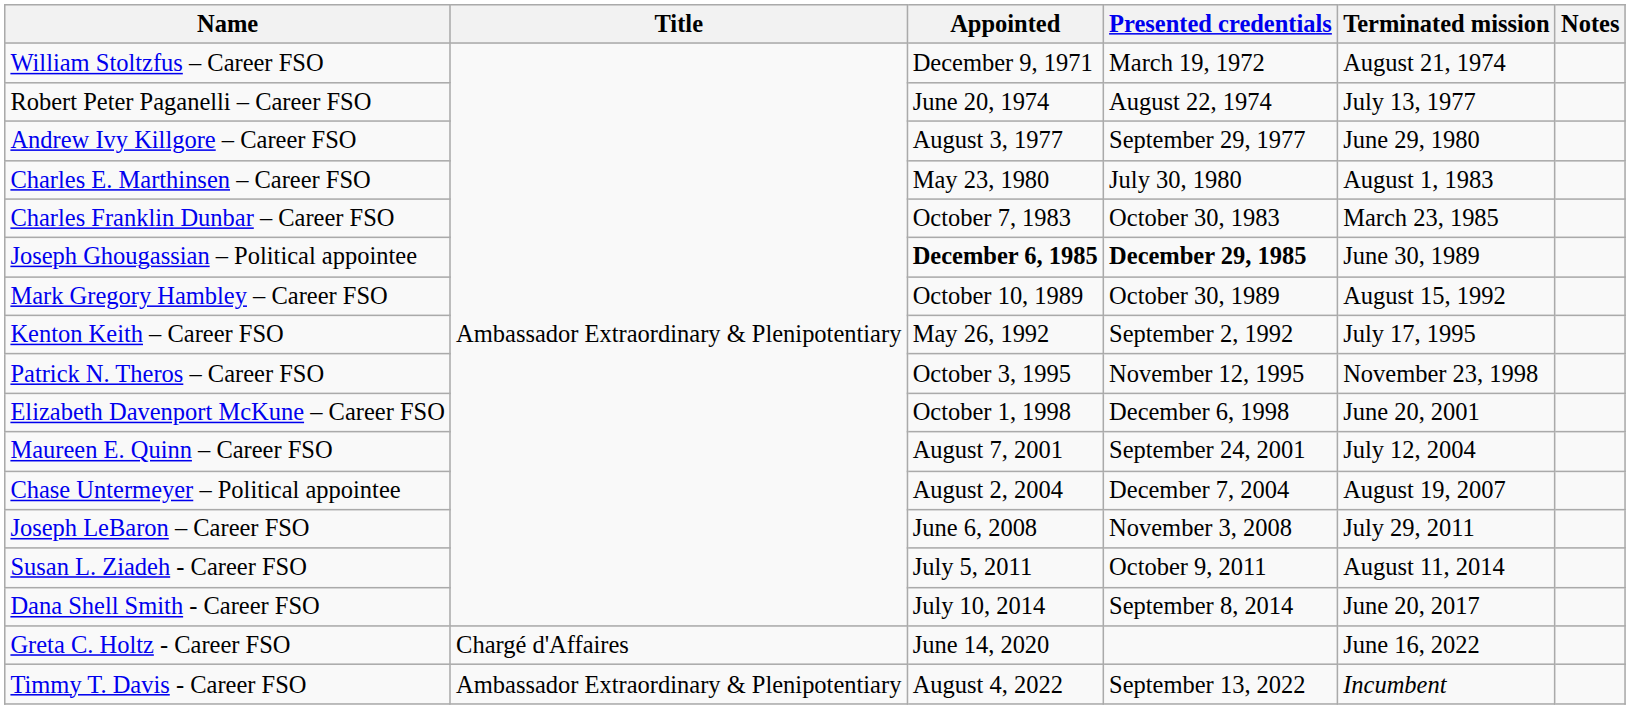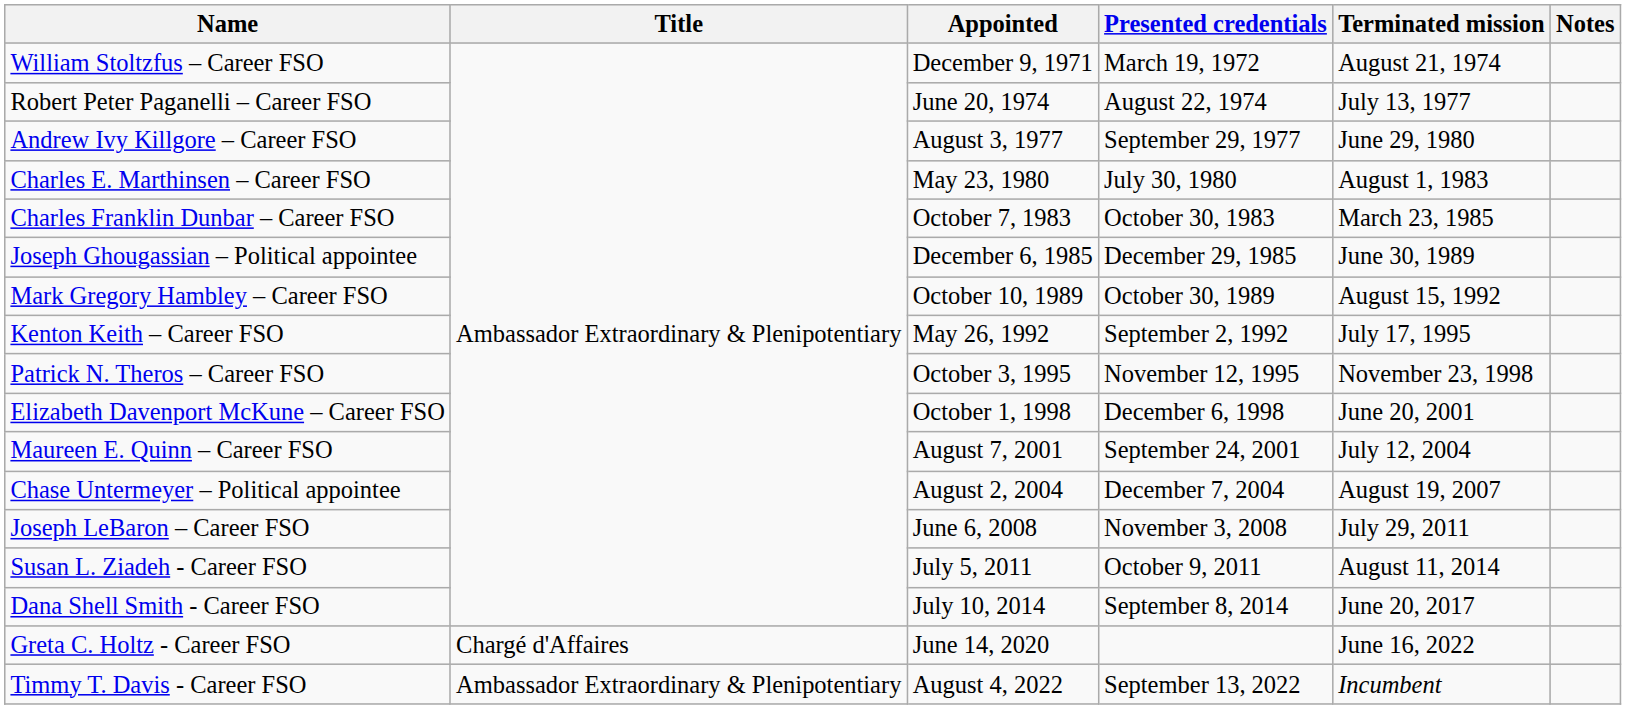(1005, 256) bold -> (1003, 256) normal
(1208, 256) bold -> (1200, 256) normal
